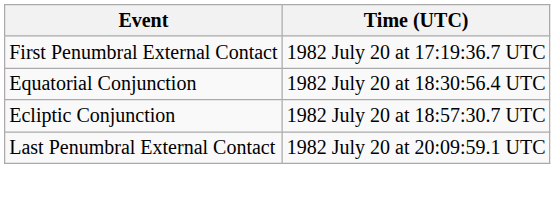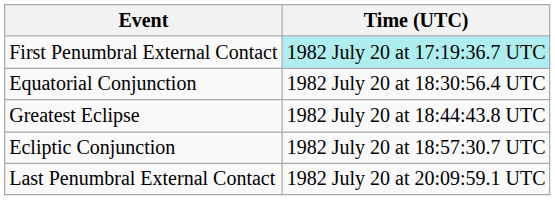(416, 52) no background -> (416, 52) paleturquoise background
+ row: (74, 115)
